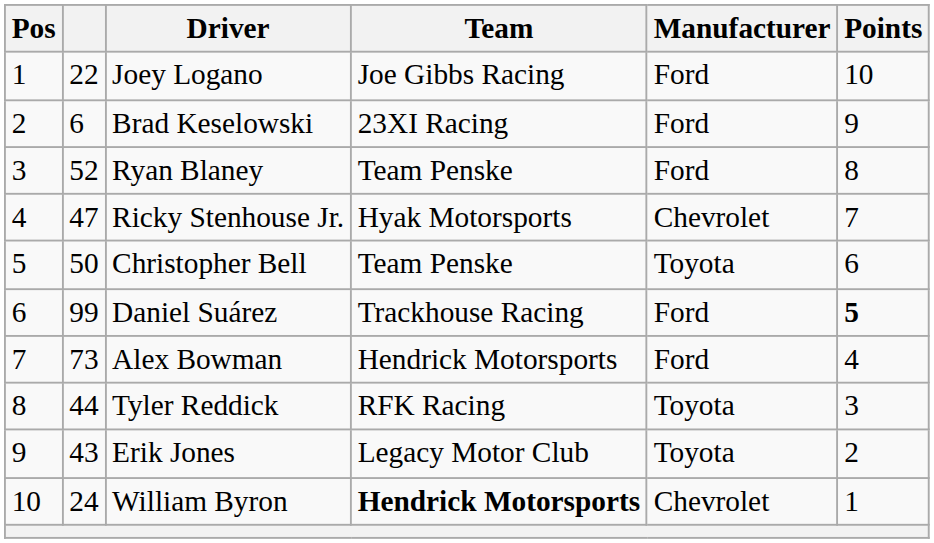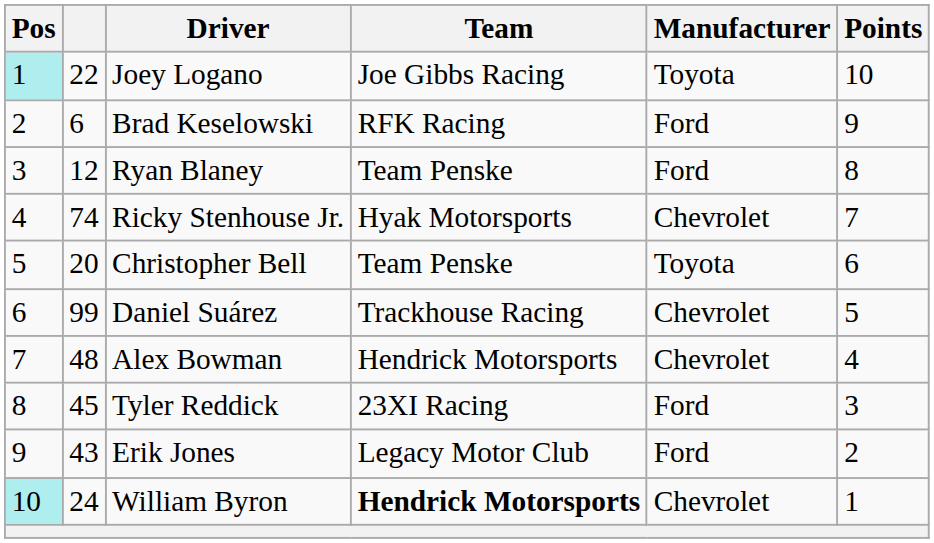(19, 74) no background -> (19, 74) paleturquoise background
(681, 74) Ford -> (694, 74) Toyota
(433, 122) 23XI Racing -> (431, 122) RFK Racing
(84, 169) 52 -> (84, 169) 12
(84, 216) 47 -> (84, 216) 74
(84, 263) 50 -> (84, 263) 20
(681, 311) Ford -> (712, 311) Chevrolet
(851, 311) bold -> (851, 311) normal
(84, 358) 73 -> (84, 358) 48
(681, 358) Ford -> (712, 358) Chevrolet
(84, 405) 44 -> (84, 405) 45
(431, 405) RFK Racing -> (433, 405) 23XI Racing
(694, 405) Toyota -> (681, 405) Ford
(694, 452) Toyota -> (681, 452) Ford
(26, 499) no background -> (26, 499) paleturquoise background
